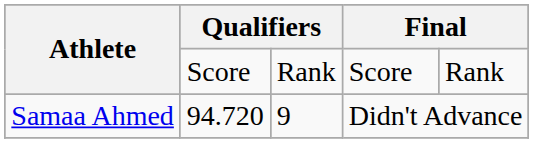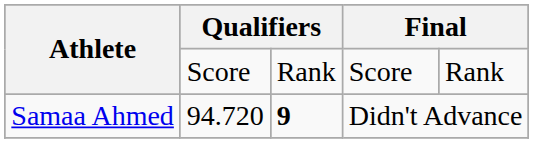(284, 115) normal -> (284, 115) bold
